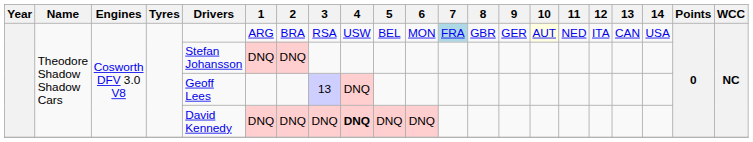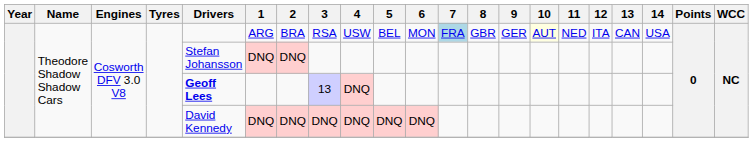(200, 90) normal -> (201, 90) bold
(357, 122) bold -> (357, 122) normal
